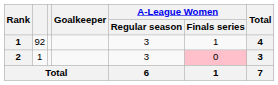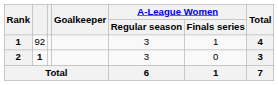(40, 57) normal -> (40, 57) bold
(216, 57) pink background -> (216, 57) no background
